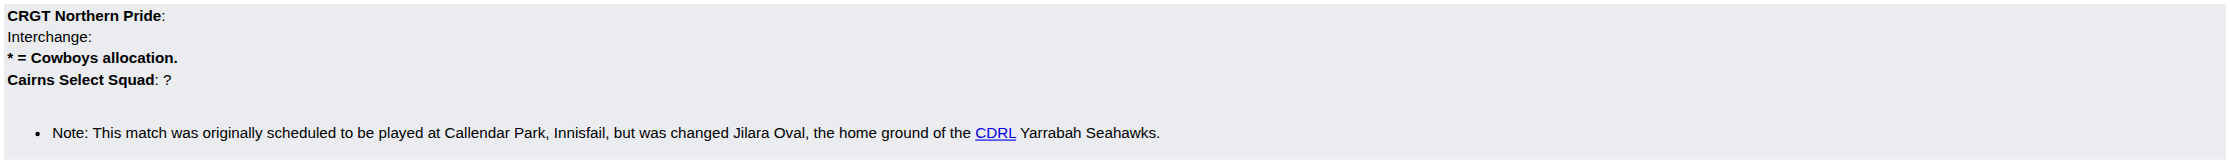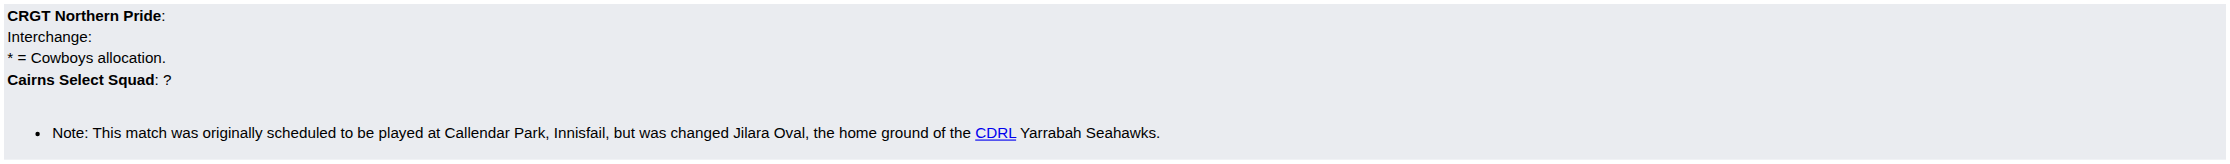(93, 58) bold -> (87, 58) normal
